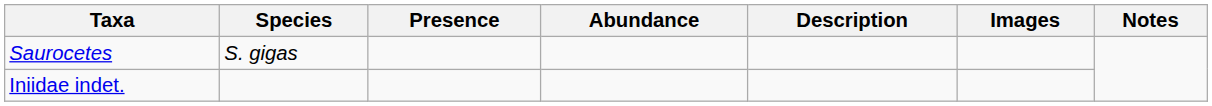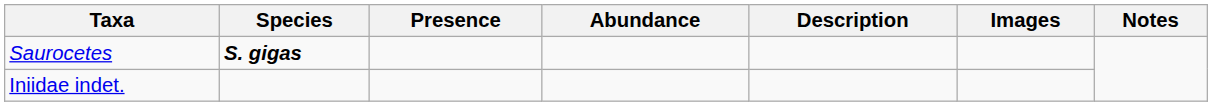(261, 52) normal -> (263, 52) bold
